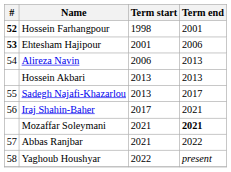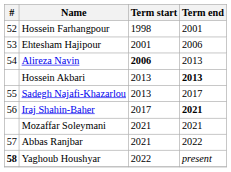(12, 28) bold -> (12, 28) normal
(12, 45) bold -> (12, 45) normal
(141, 61) normal -> (141, 61) bold
(192, 77) normal -> (192, 77) bold
(192, 110) normal -> (192, 110) bold
(192, 126) bold -> (192, 126) normal
(12, 158) normal -> (12, 158) bold
